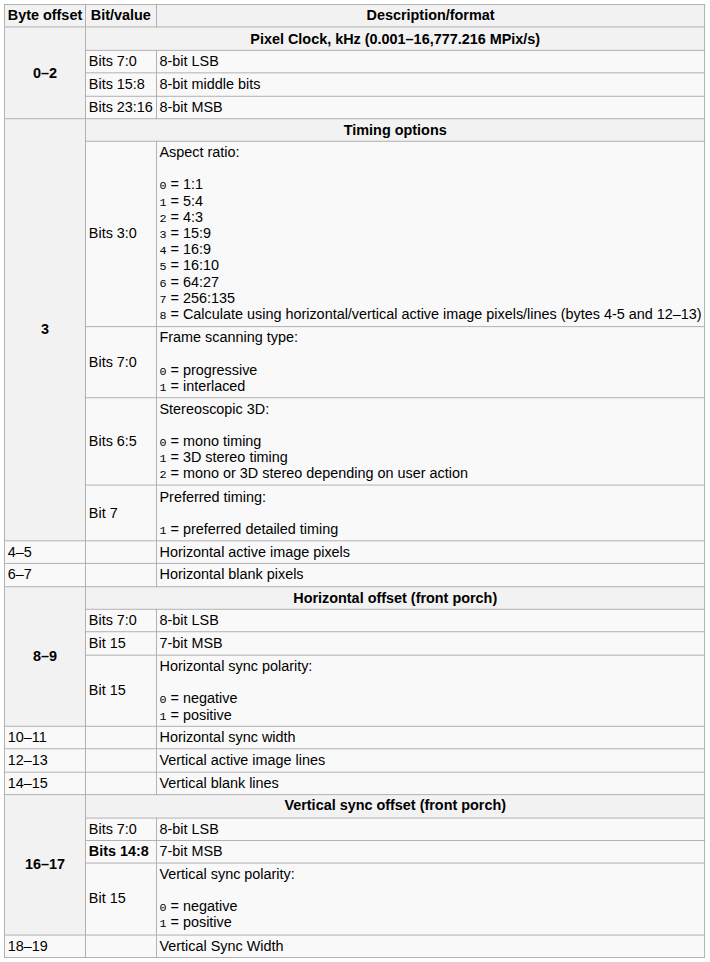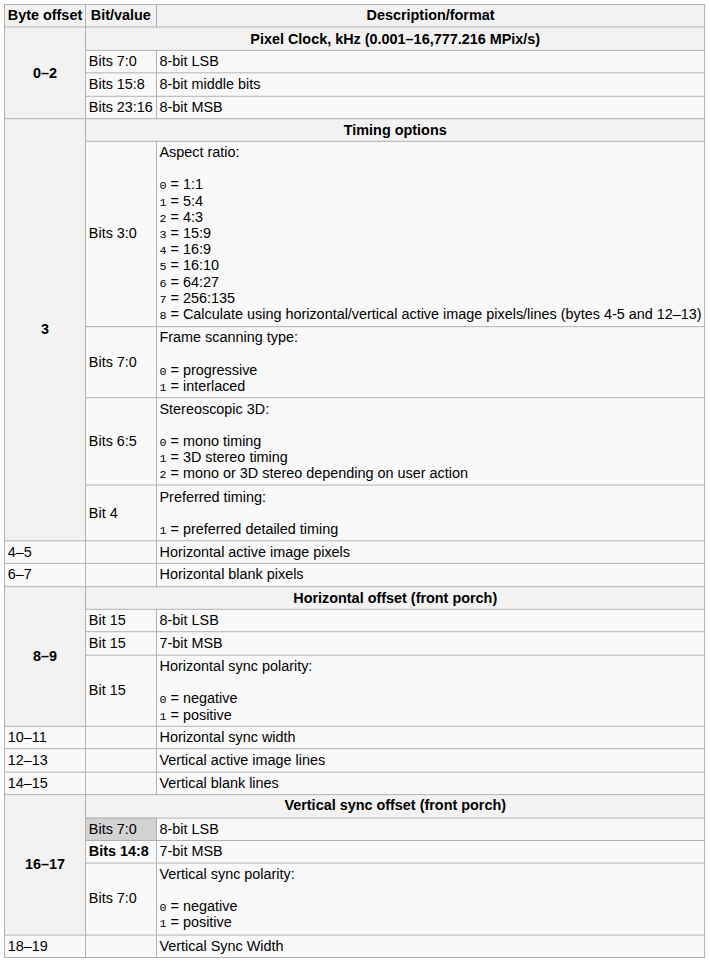(103, 513) Bit 7 -> (103, 513) Bit 4
(113, 620) Bits 7:0 -> (107, 620) Bit 15
(113, 829) no background -> (113, 829) lightgrey background
(107, 899) Bit 15 -> (113, 899) Bits 7:0
